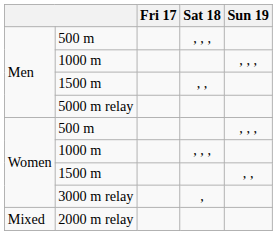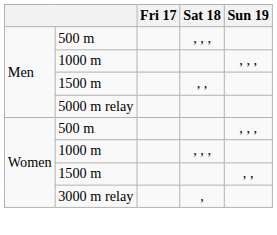- row: (96, 219)
